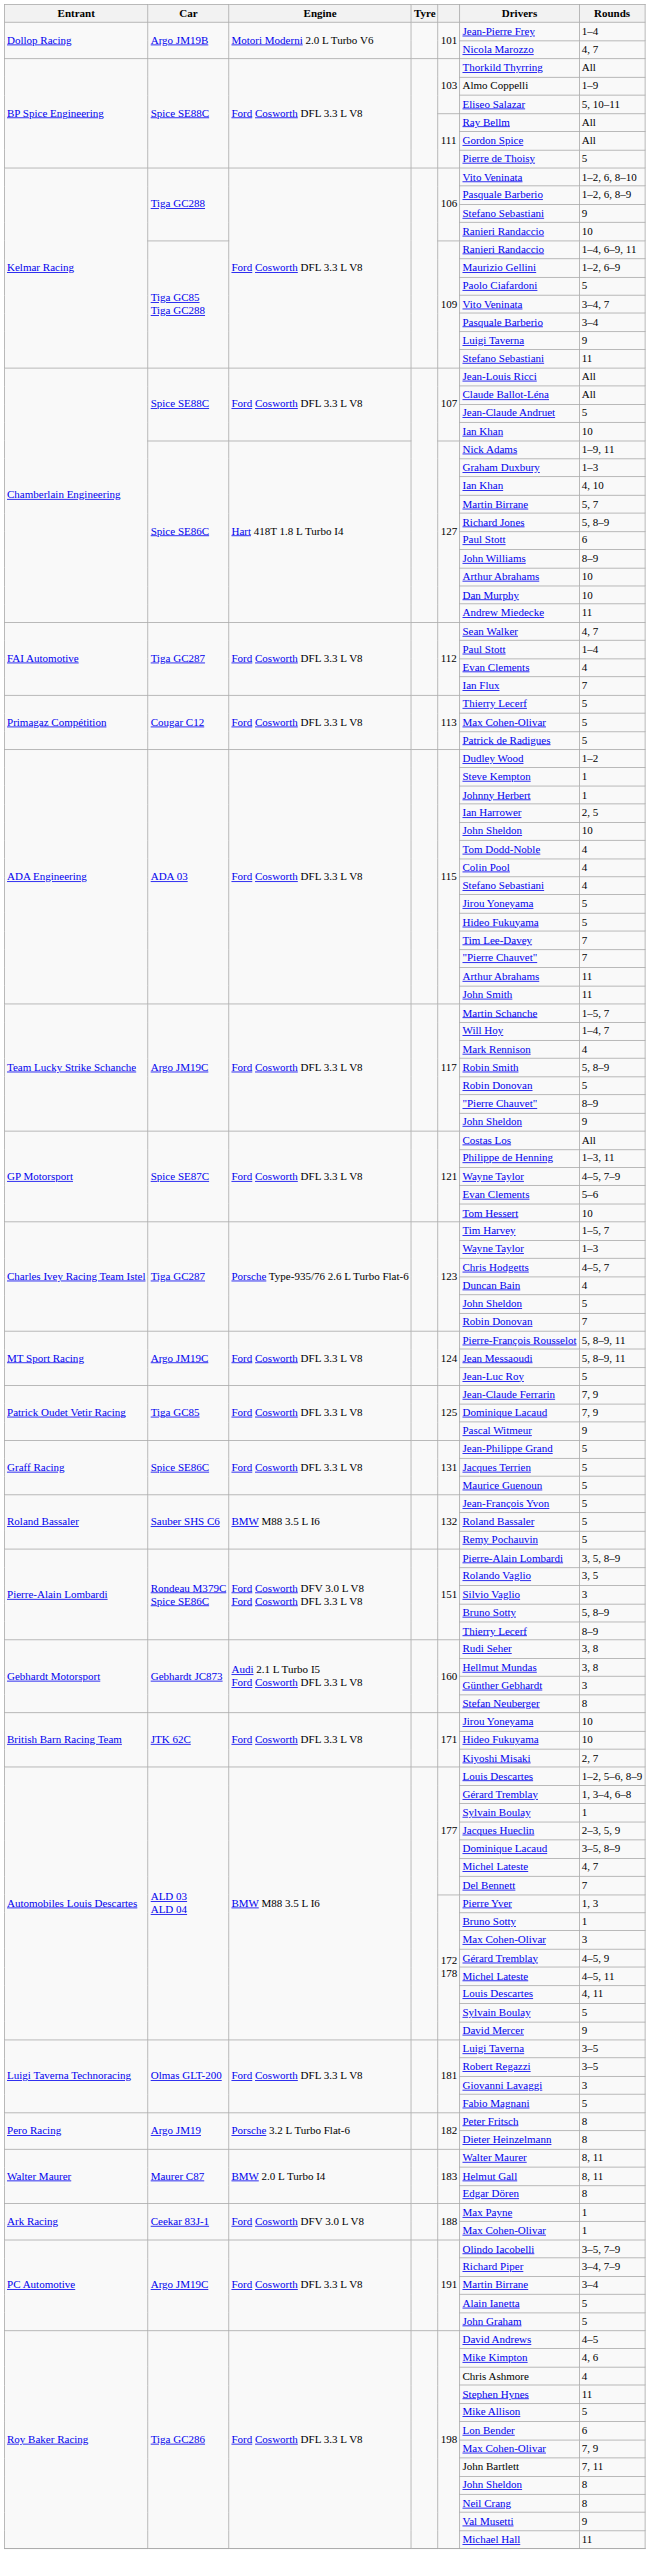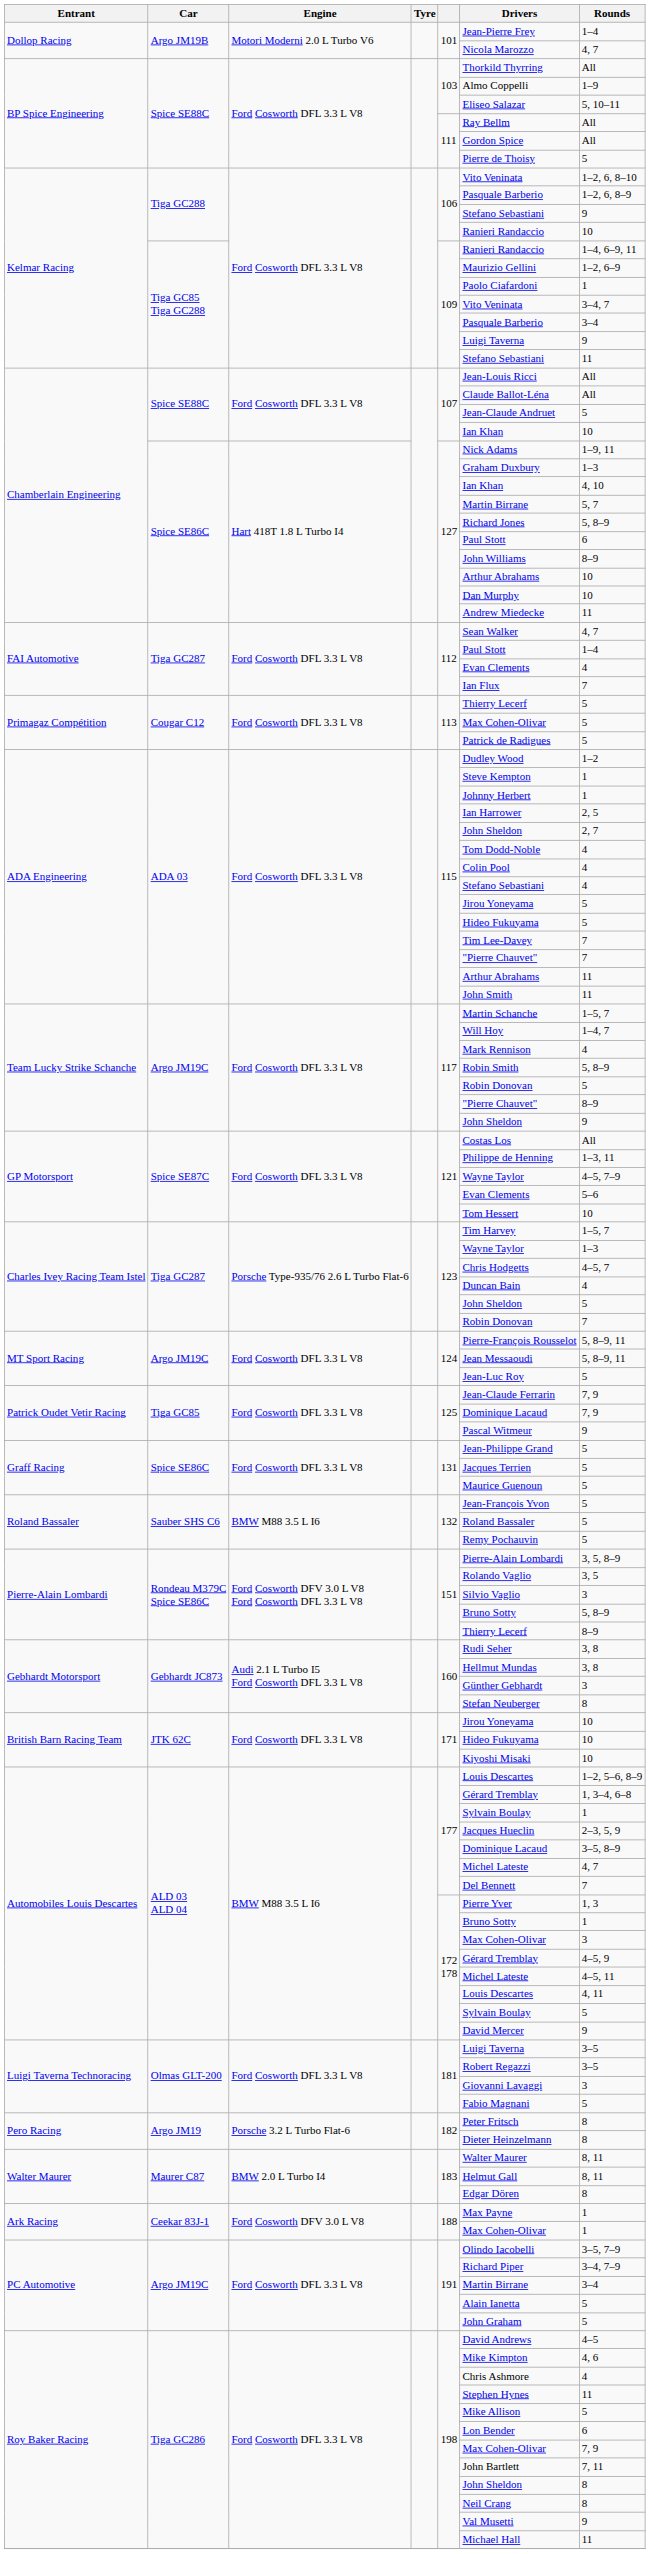(585, 285) 5 -> (585, 285) 1
(587, 831) 10 -> (590, 831) 2, 7
(590, 1757) 2, 7 -> (587, 1757) 10
